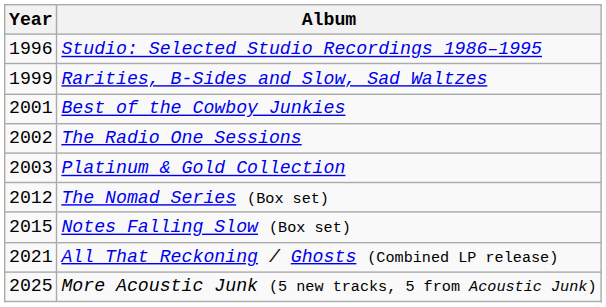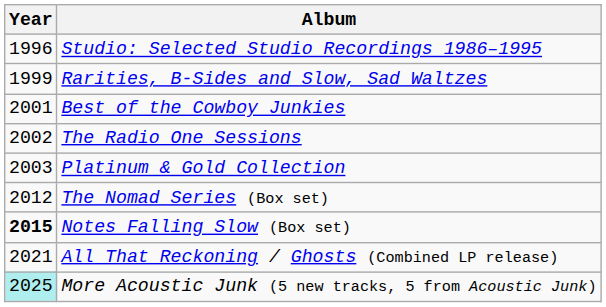(31, 227) normal -> (31, 227) bold
(31, 286) no background -> (31, 286) paleturquoise background
